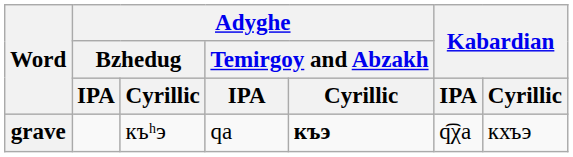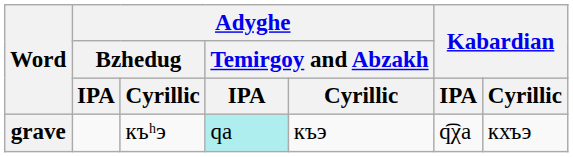(221, 132) no background -> (221, 132) paleturquoise background
(312, 132) bold -> (310, 132) normal
